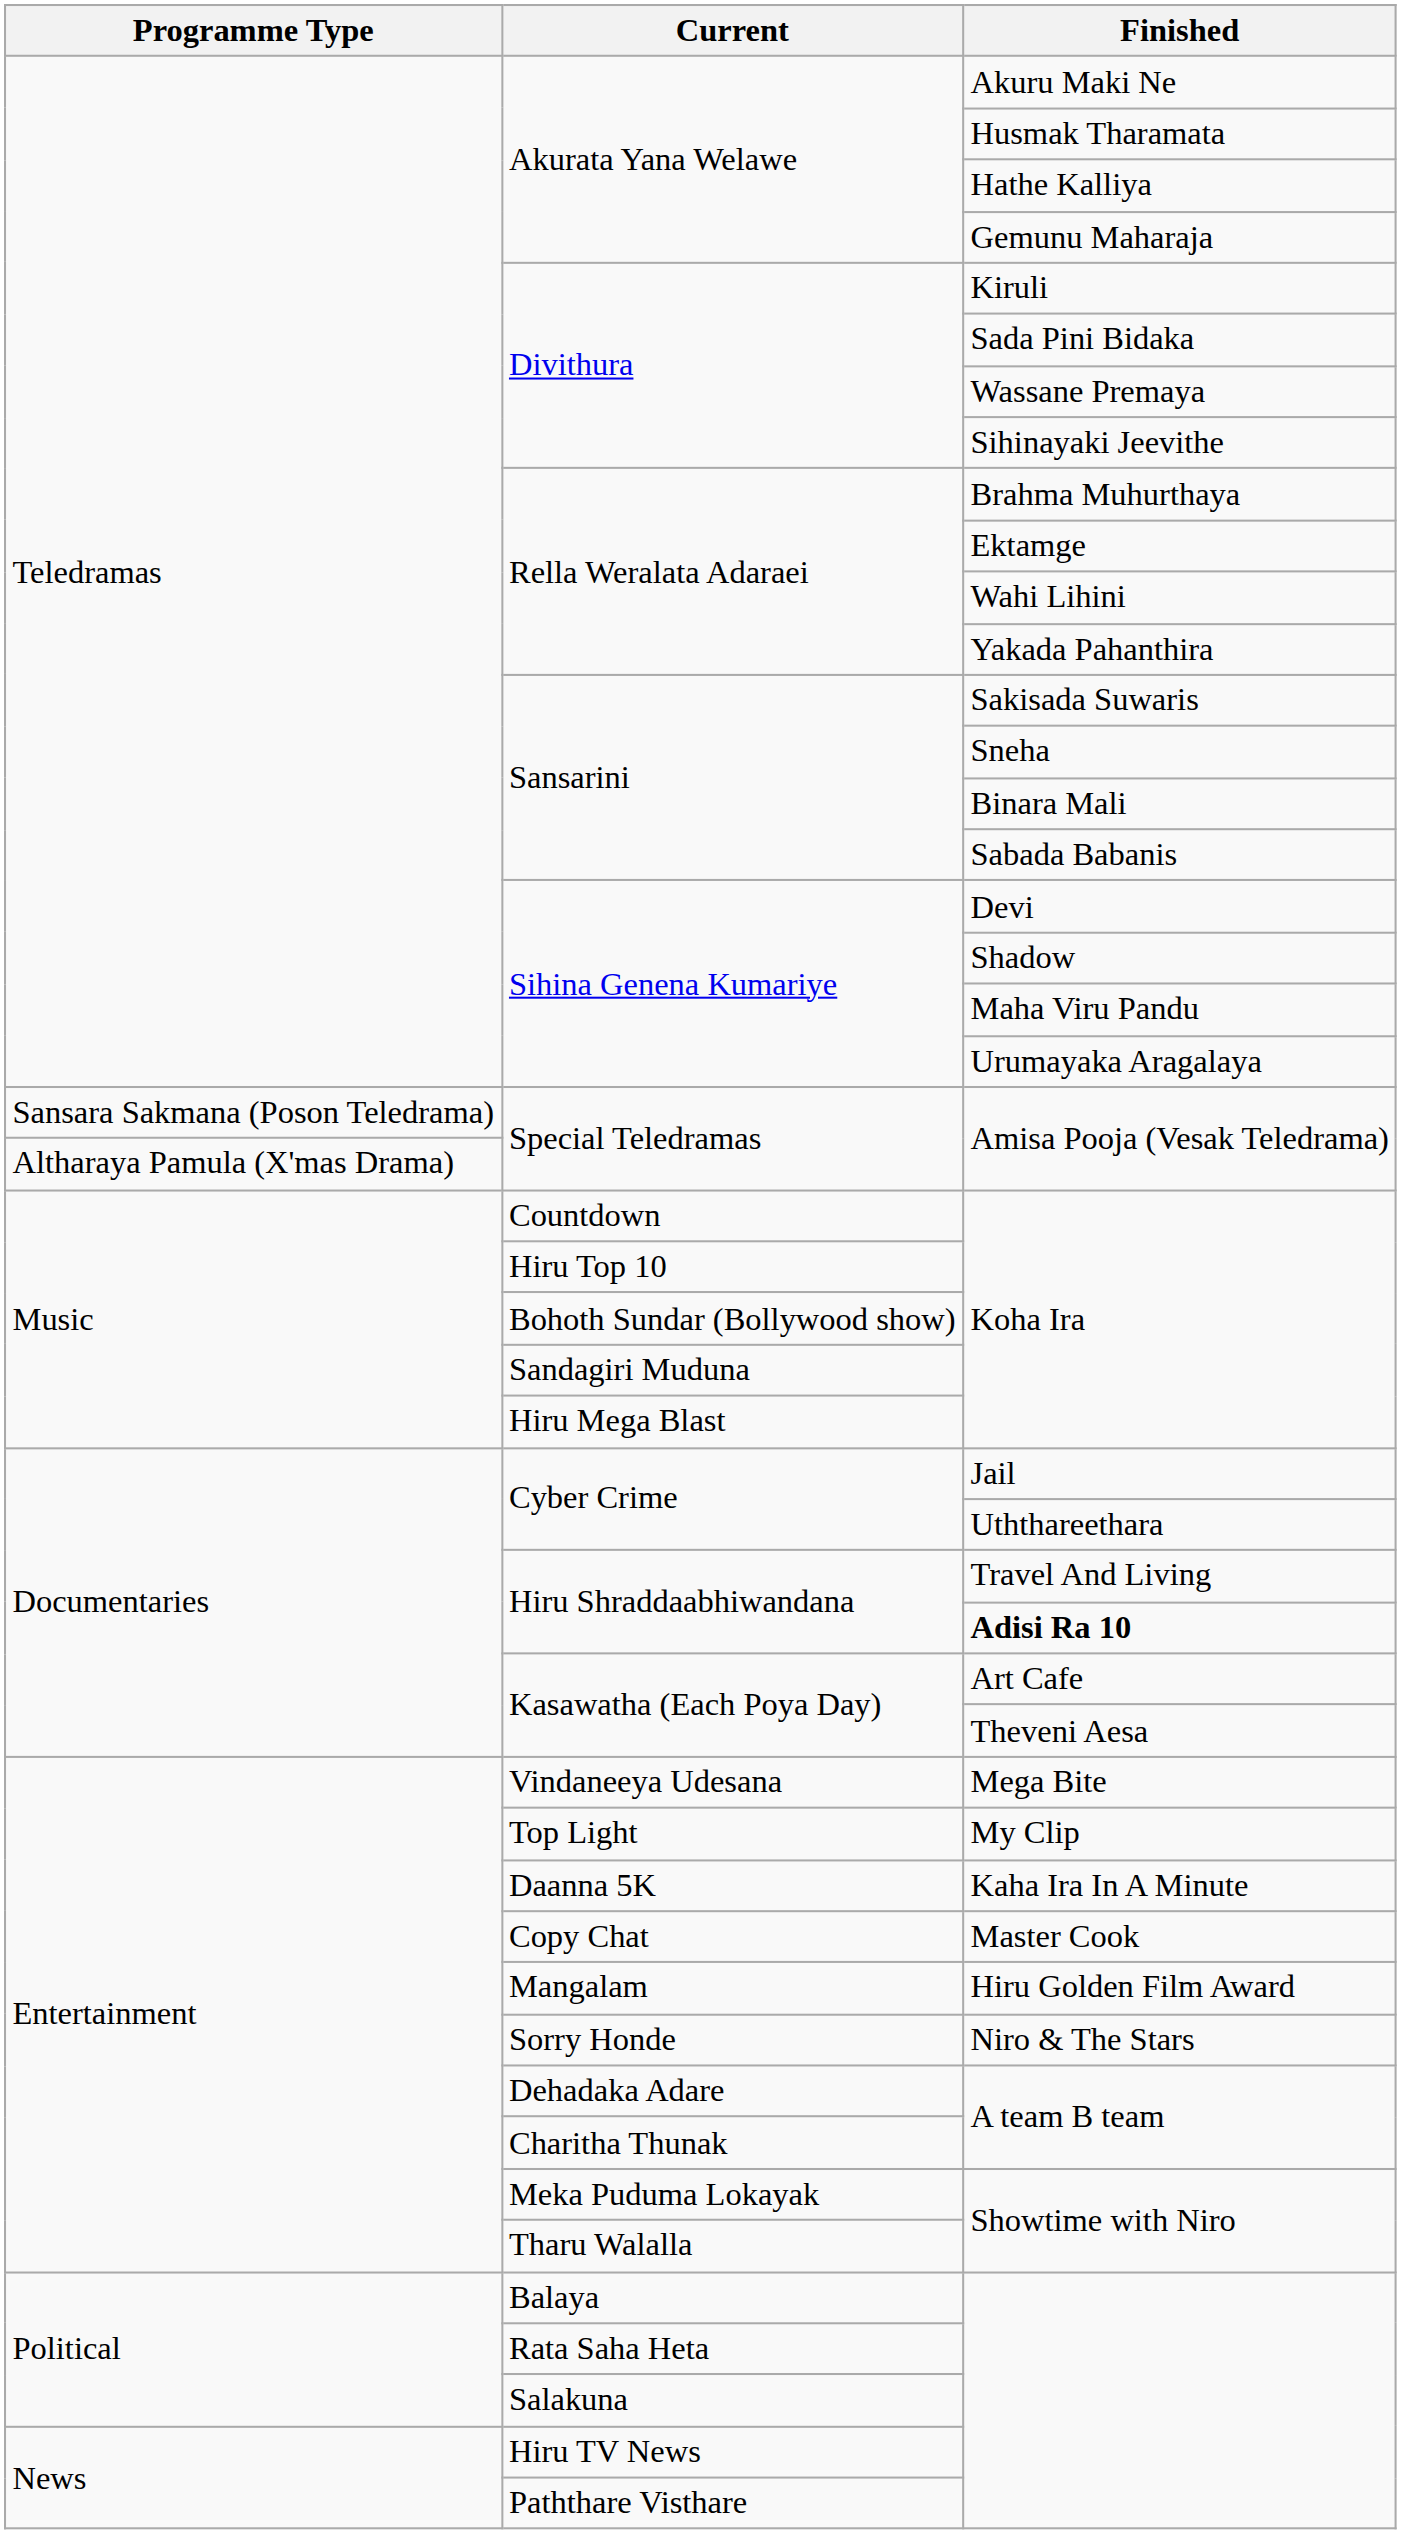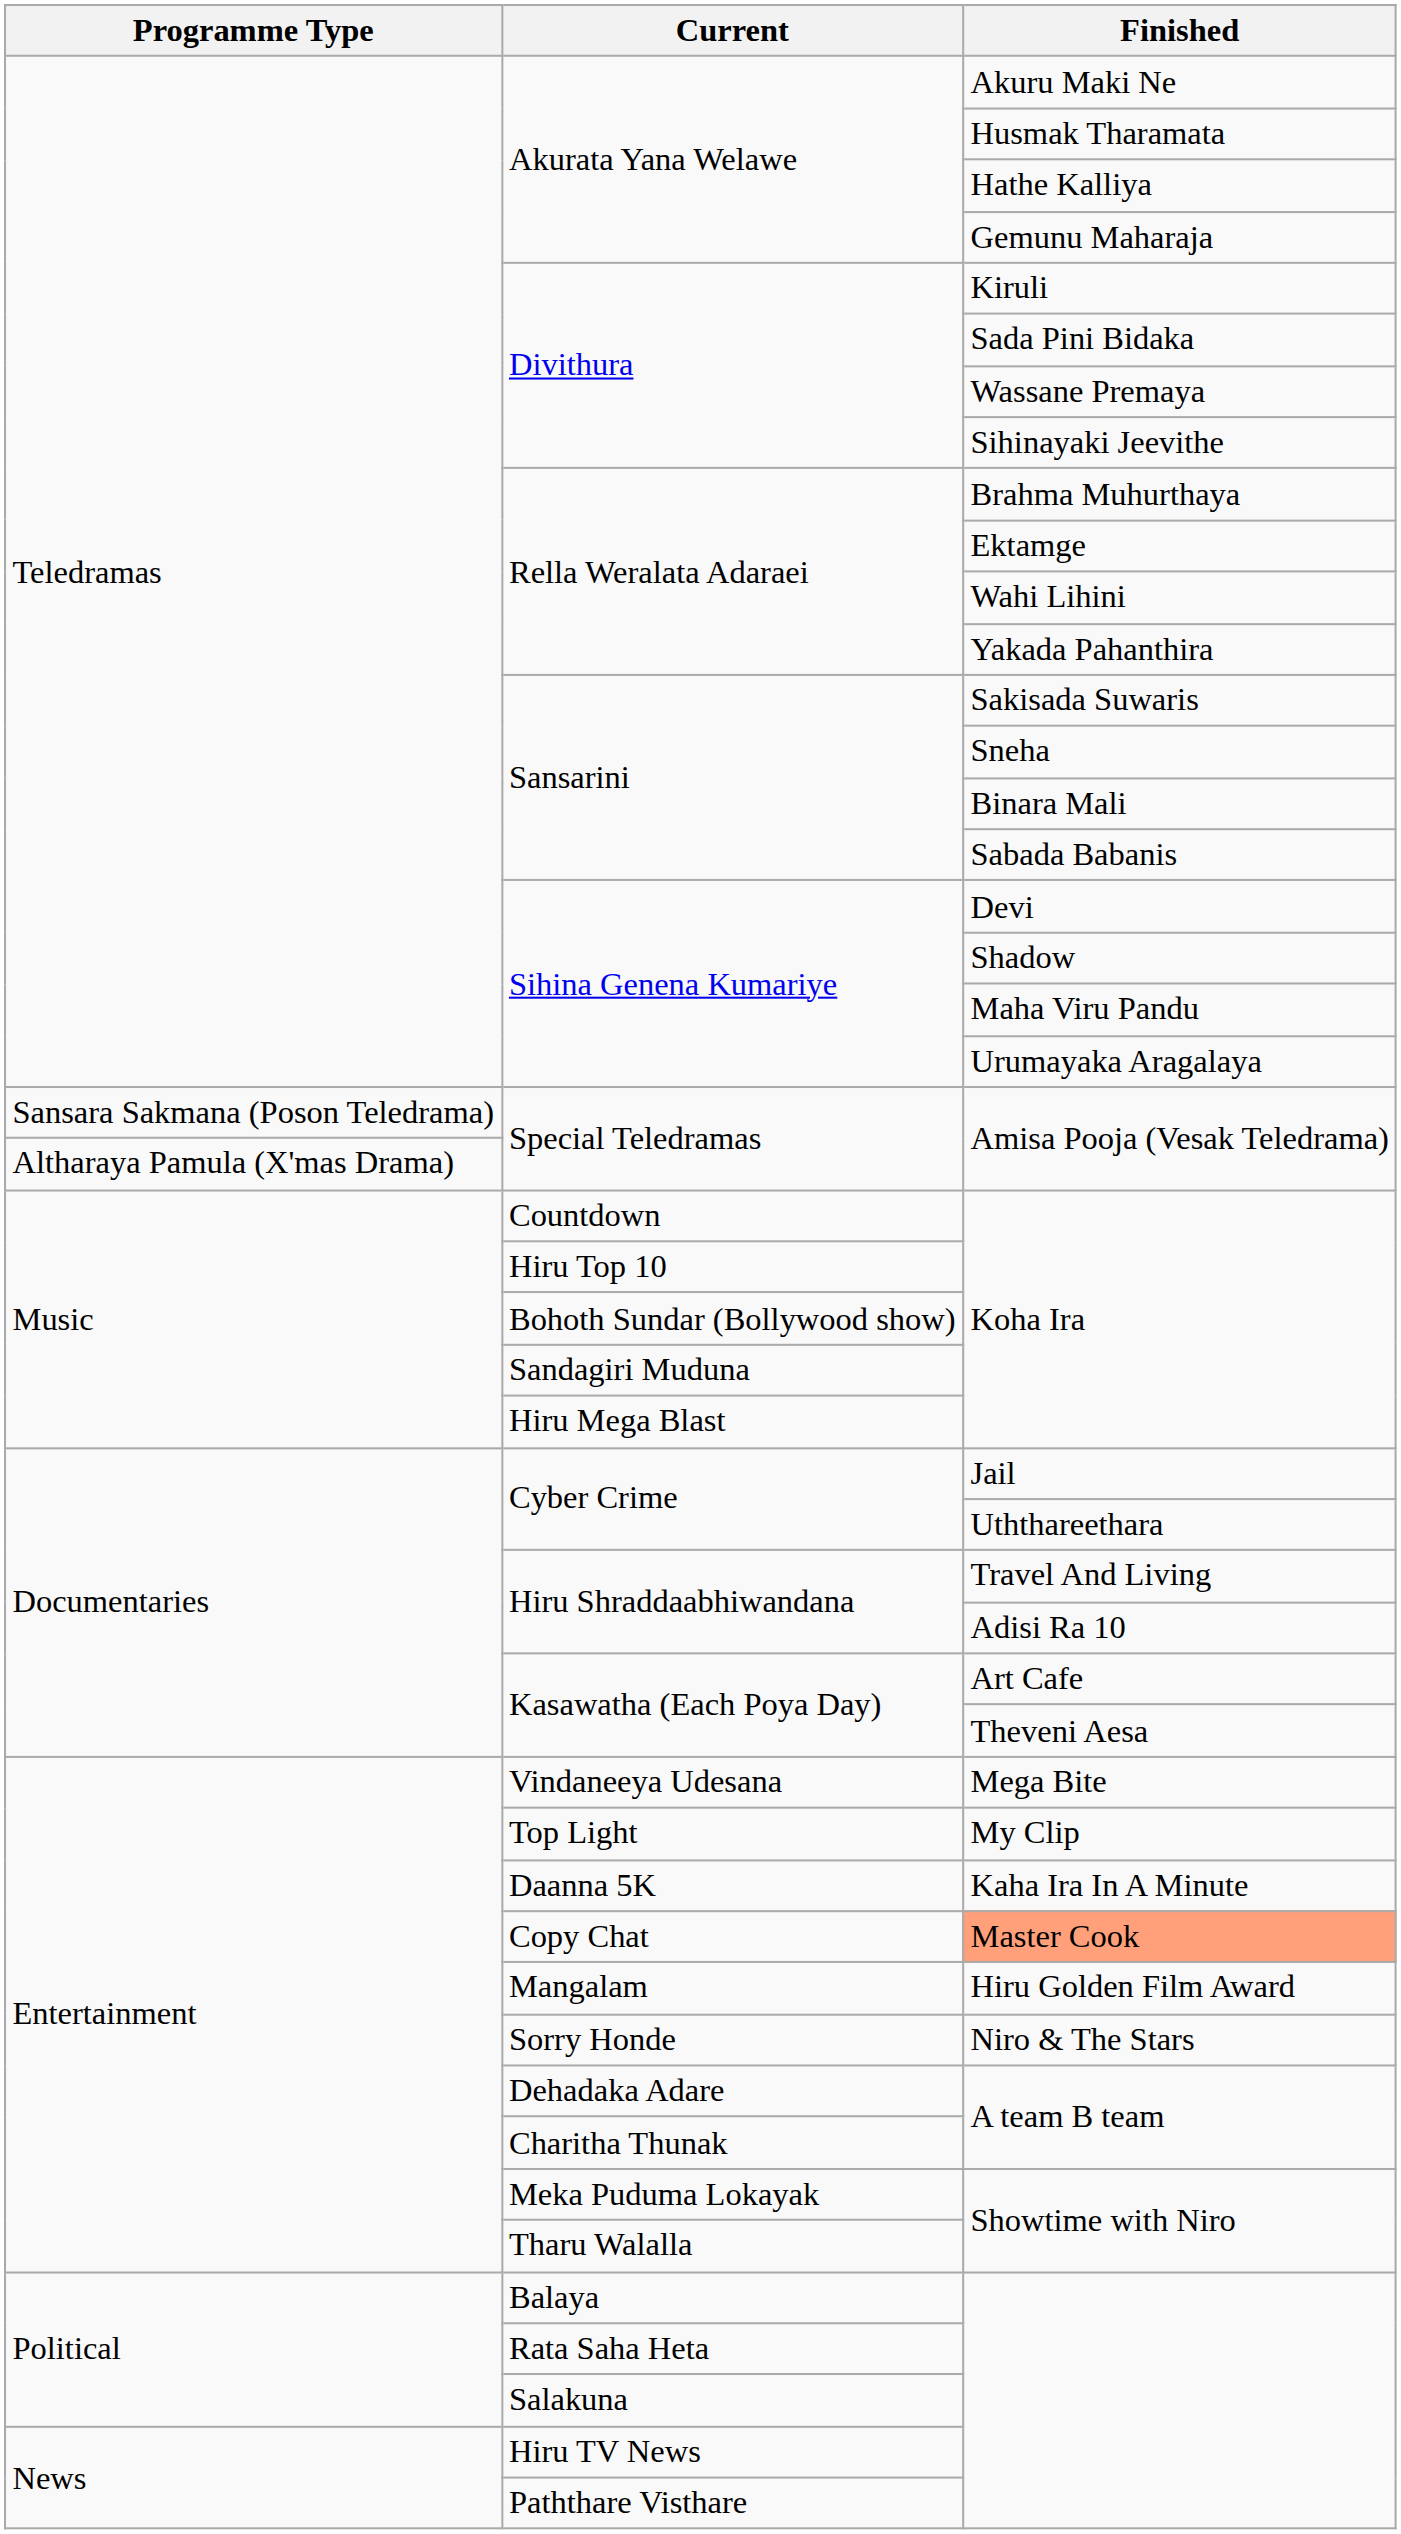(1051, 1627) bold -> (1048, 1627) normal
(1055, 1936) no background -> (1055, 1936) lightsalmon background
